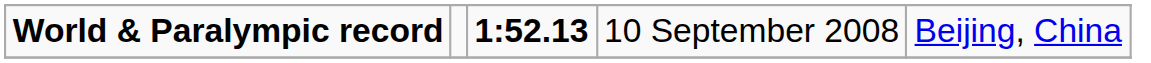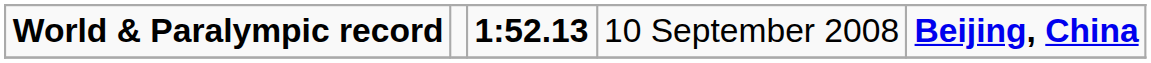(1018, 31) normal -> (1027, 31) bold
